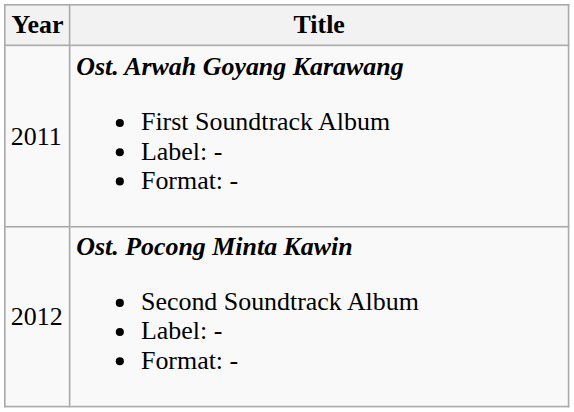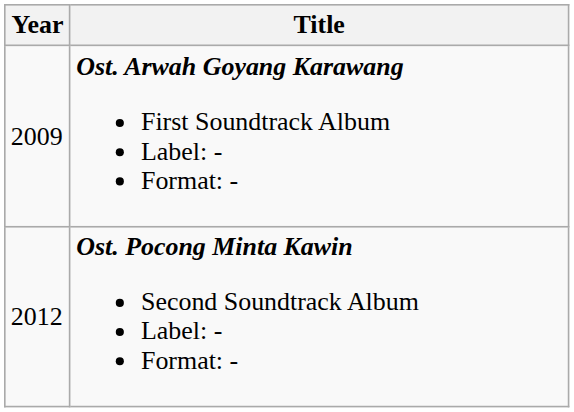(36, 135) 2011 -> (37, 135) 2009
